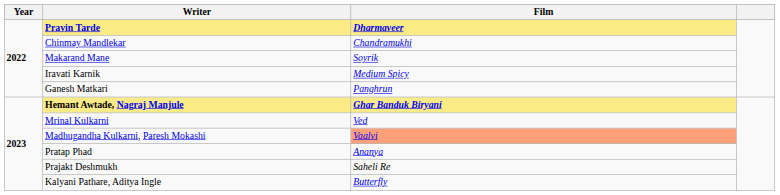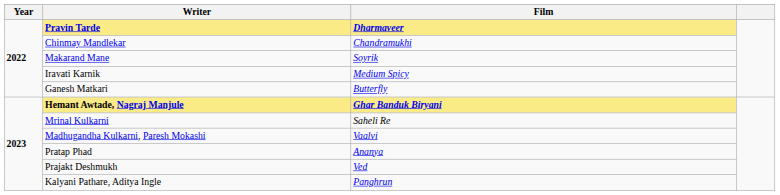(373, 89) Panghrun -> (370, 89) Butterfly
(360, 120) Ved -> (372, 120) Saheli Re
(365, 136) lightsalmon background -> (365, 136) no background
(372, 167) Saheli Re -> (360, 167) Ved
(370, 182) Butterfly -> (373, 182) Panghrun
